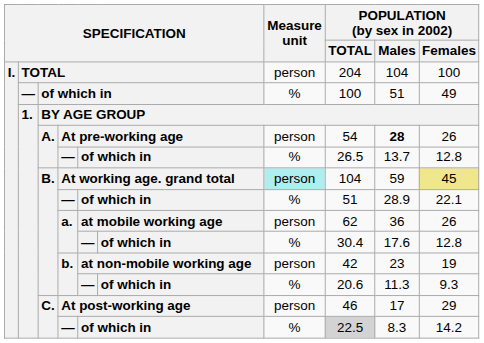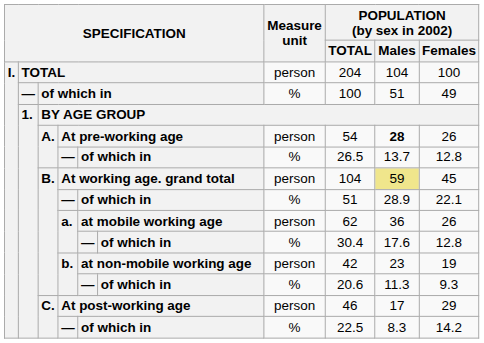(295, 178) paleturquoise background -> (295, 178) no background
(397, 178) no background -> (397, 178) khaki background
(449, 178) khaki background -> (449, 178) no background
(350, 327) lightgrey background -> (350, 327) no background
